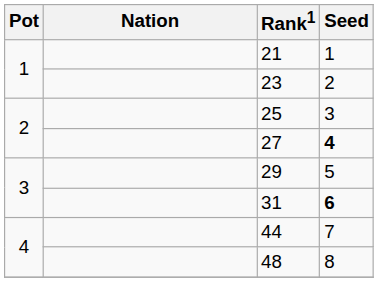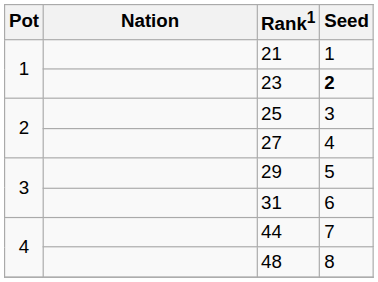(329, 83) normal -> (329, 83) bold
(329, 143) bold -> (329, 143) normal
(329, 202) bold -> (329, 202) normal
